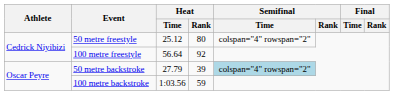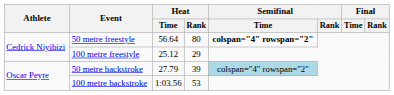(172, 40) 25.12 -> (168, 40) 56.64
(265, 40) normal -> (263, 40) bold
(172, 54) 56.64 -> (168, 54) 25.12
(201, 54) 92 -> (196, 54) 29
(201, 83) 59 -> (196, 83) 53
